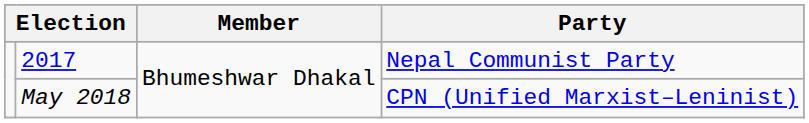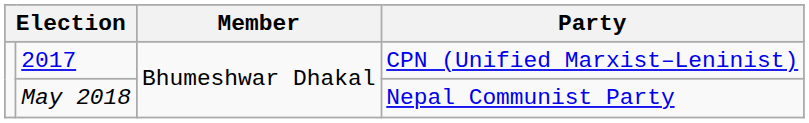(530, 61) Nepal Communist Party -> (592, 61) CPN (Unified Marxist–Leninist)
(592, 98) CPN (Unified Marxist–Leninist) -> (530, 98) Nepal Communist Party
